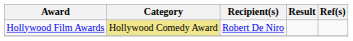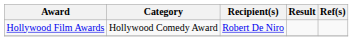(163, 28) khaki background -> (163, 28) no background
